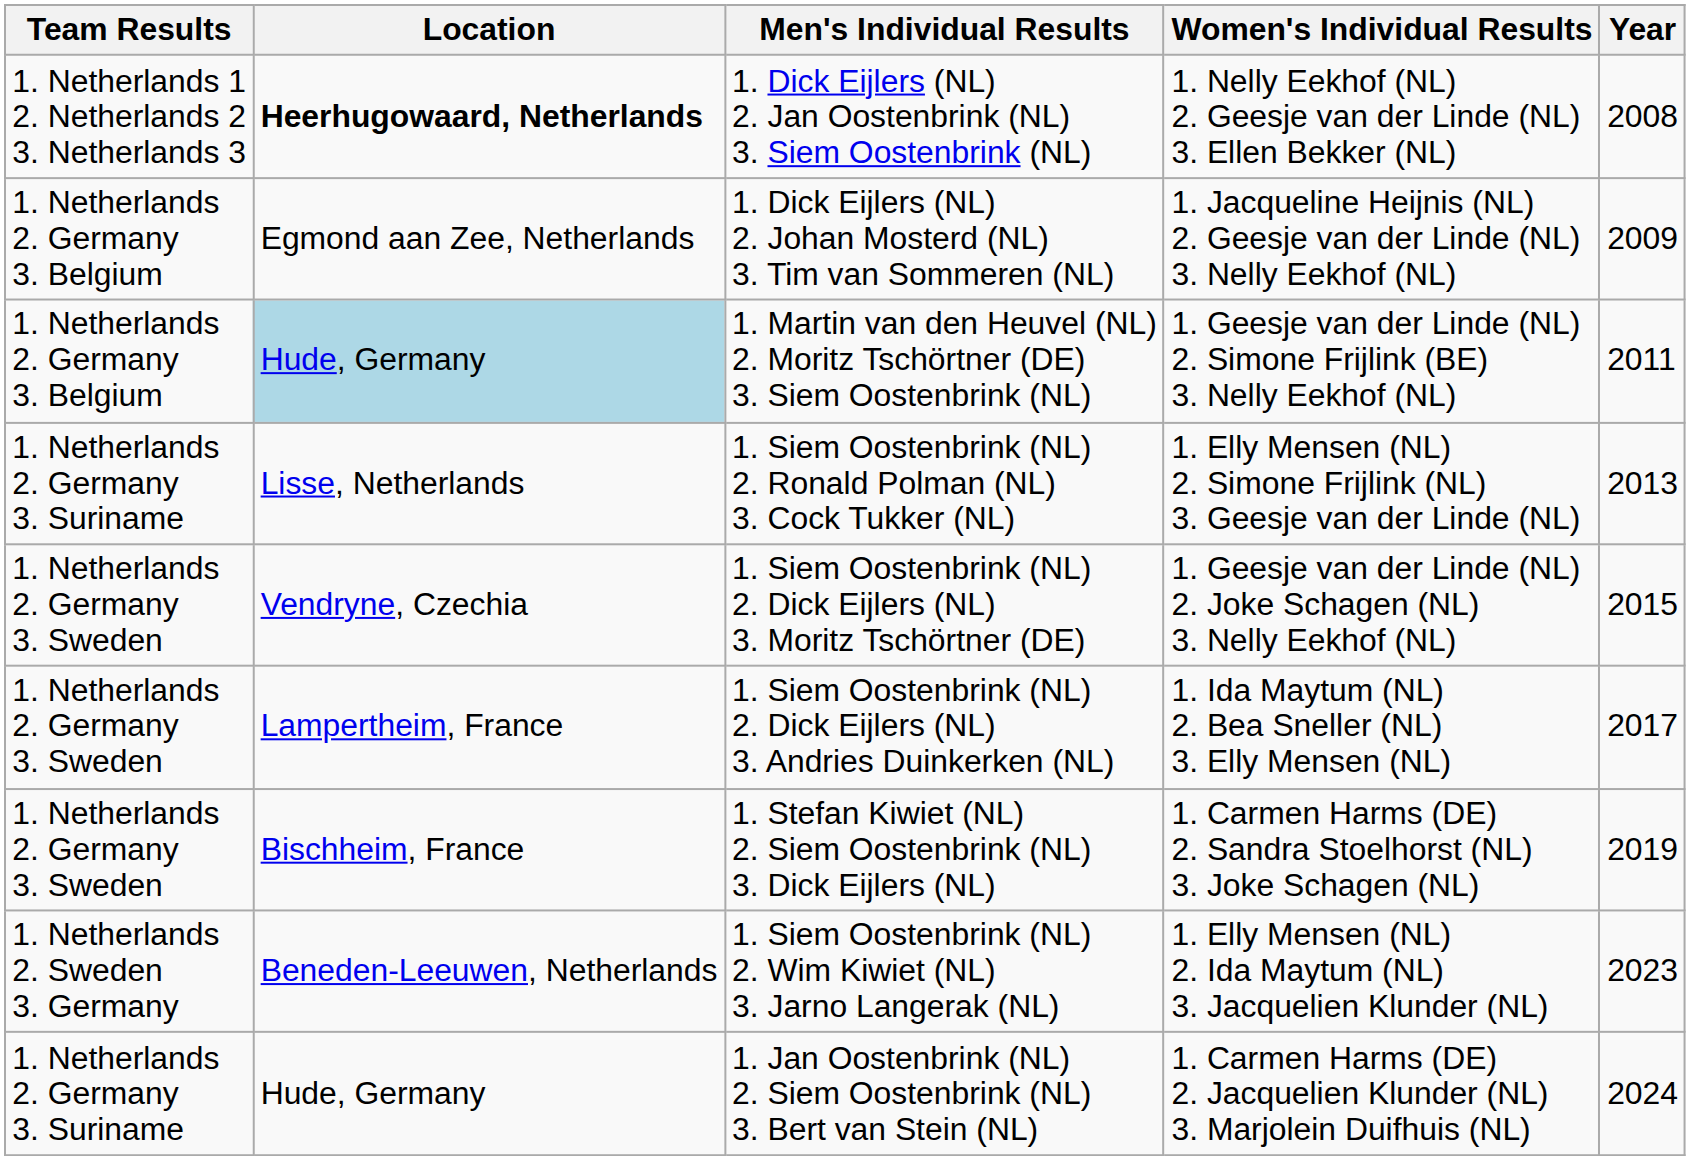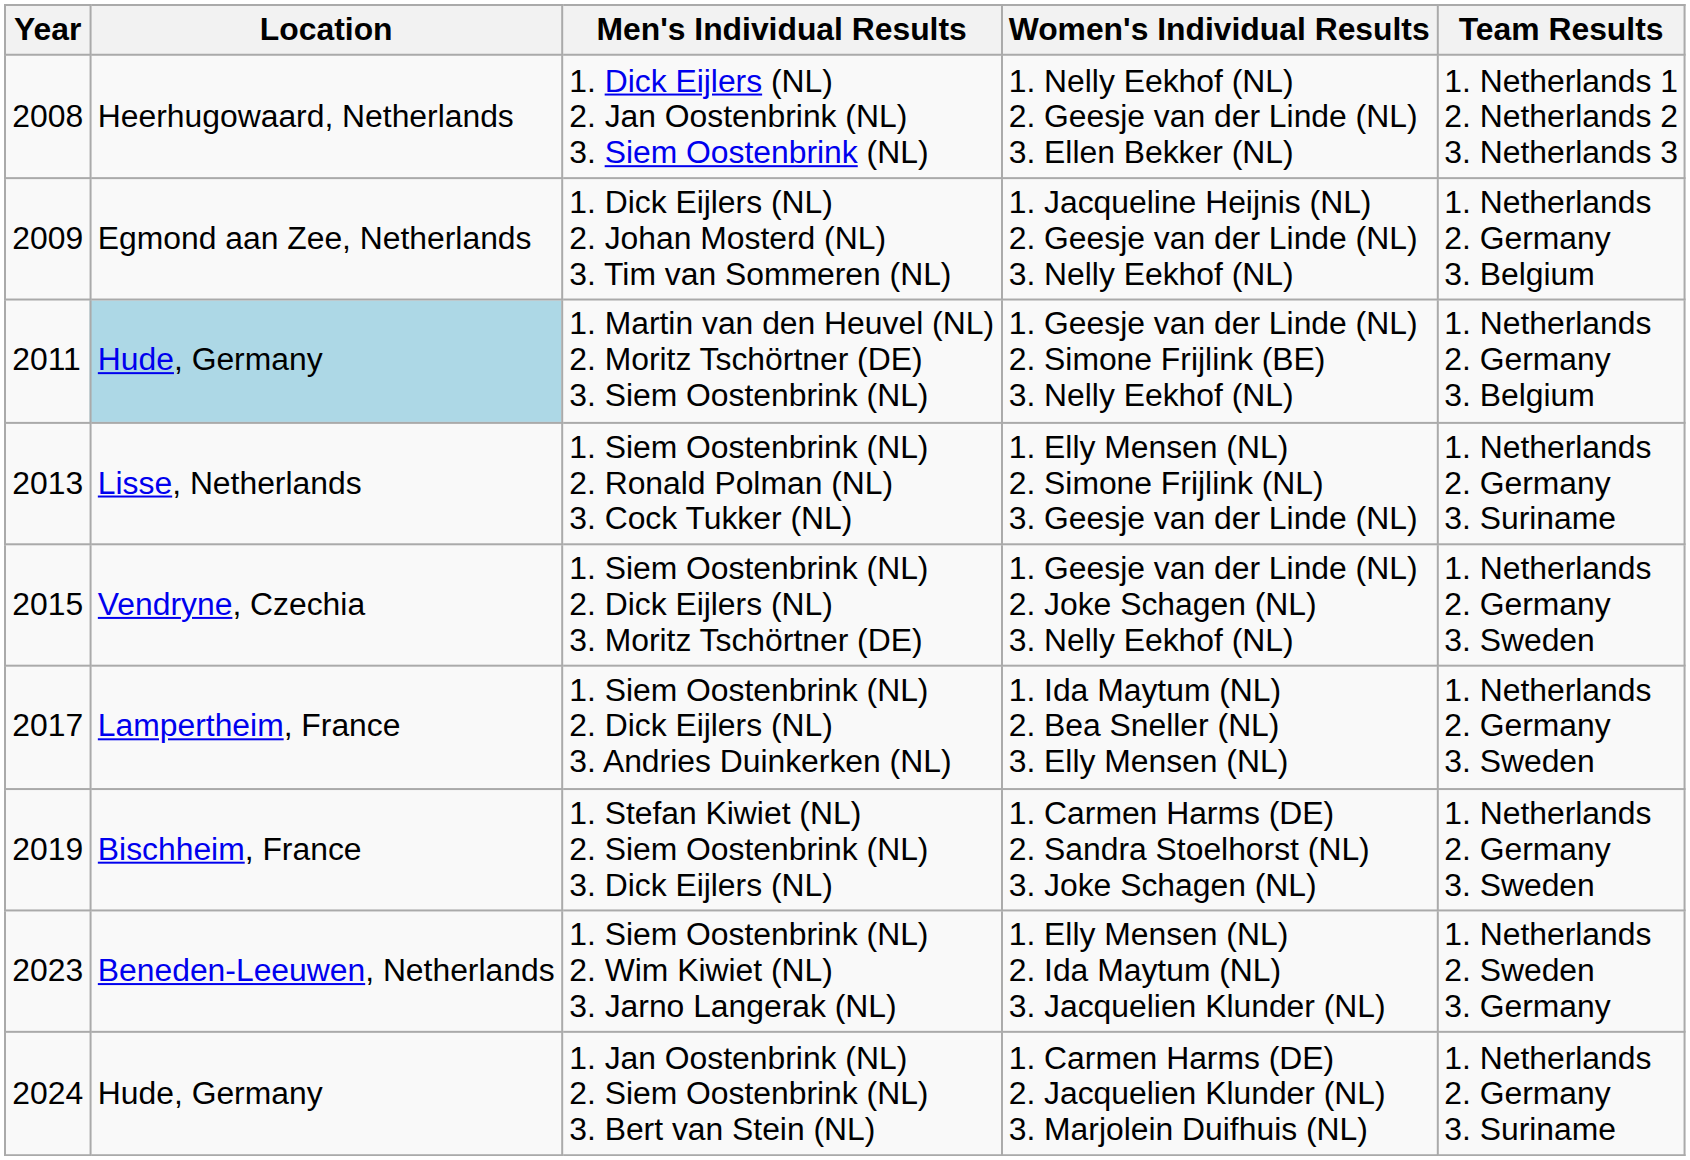columns swapped: (1643, 29) <-> (129, 29)
(482, 116) bold -> (306, 116) normal
